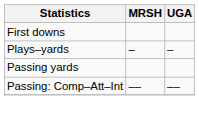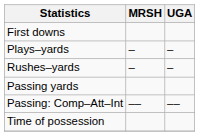+ row: (43, 67)
+ row: (56, 121)
